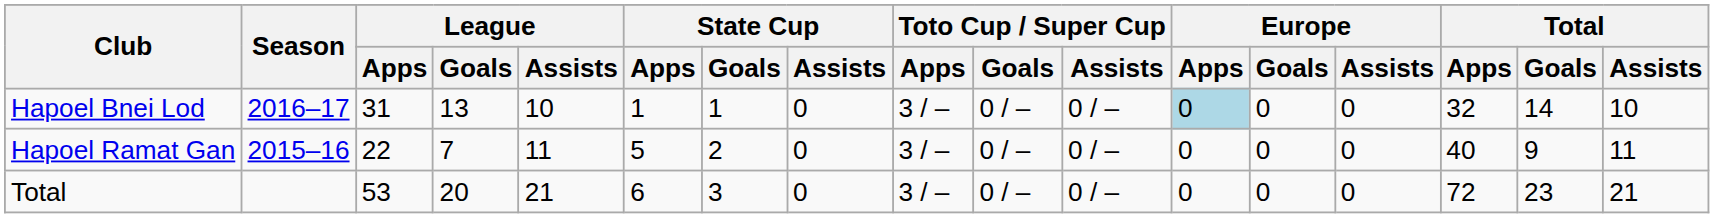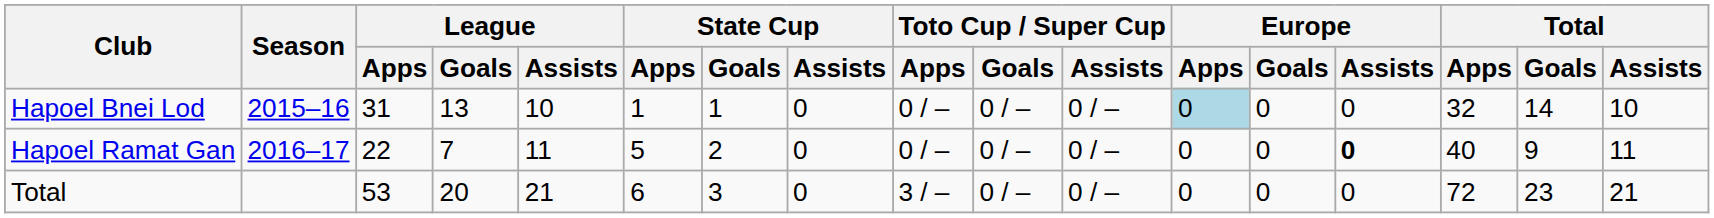(299, 109) 2016–17 -> (299, 109) 2015–16
(924, 109) 3 / – -> (924, 109) 0 / –
(299, 150) 2015–16 -> (299, 150) 2016–17
(924, 150) 3 / – -> (924, 150) 0 / –
(1348, 150) normal -> (1348, 150) bold
